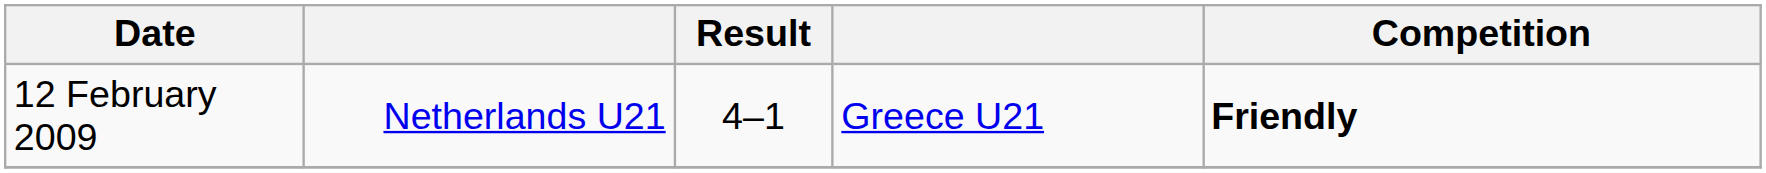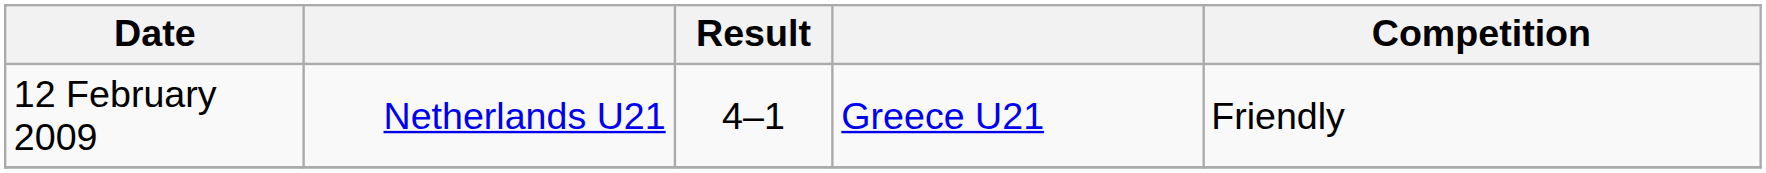(1284, 115) bold -> (1278, 115) normal
